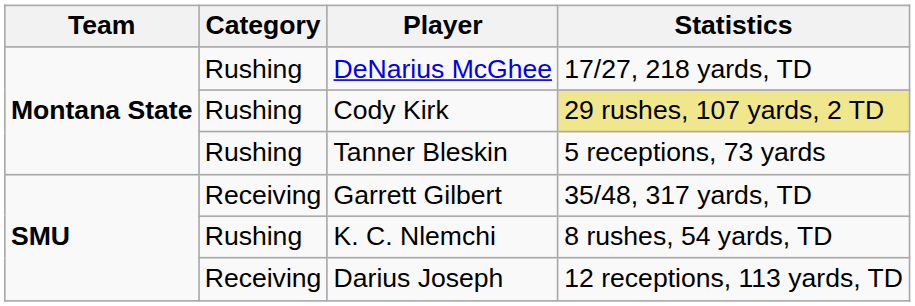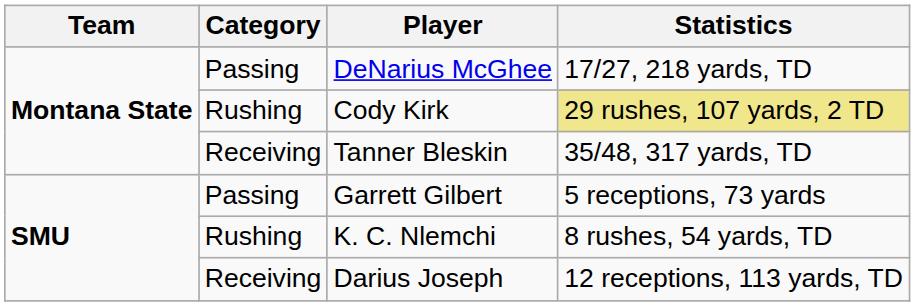(253, 68) Rushing -> (252, 68) Passing
(253, 152) Rushing -> (263, 152) Receiving
(695, 152) 5 receptions, 73 yards -> (688, 152) 35/48, 317 yards, TD
(263, 194) Receiving -> (252, 194) Passing
(688, 194) 35/48, 317 yards, TD -> (695, 194) 5 receptions, 73 yards
